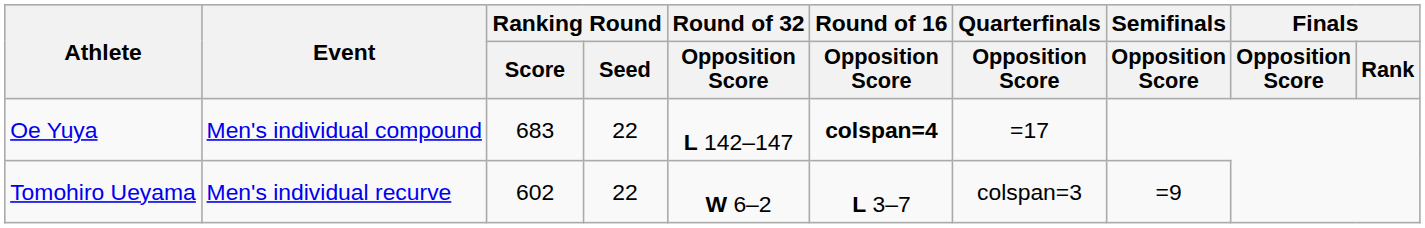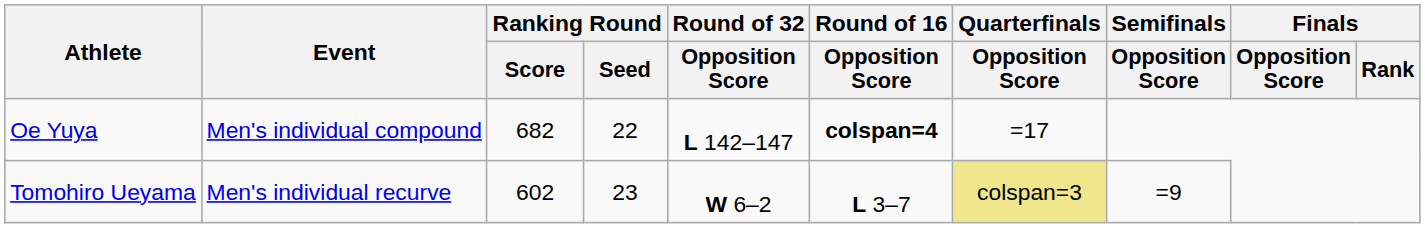(535, 130) 683 -> (535, 130) 682
(625, 192) 22 -> (625, 192) 23
(1029, 192) no background -> (1029, 192) khaki background
